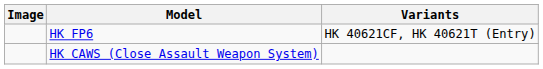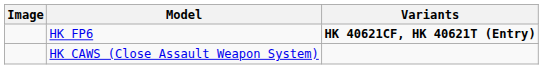(430, 34) normal -> (430, 34) bold
